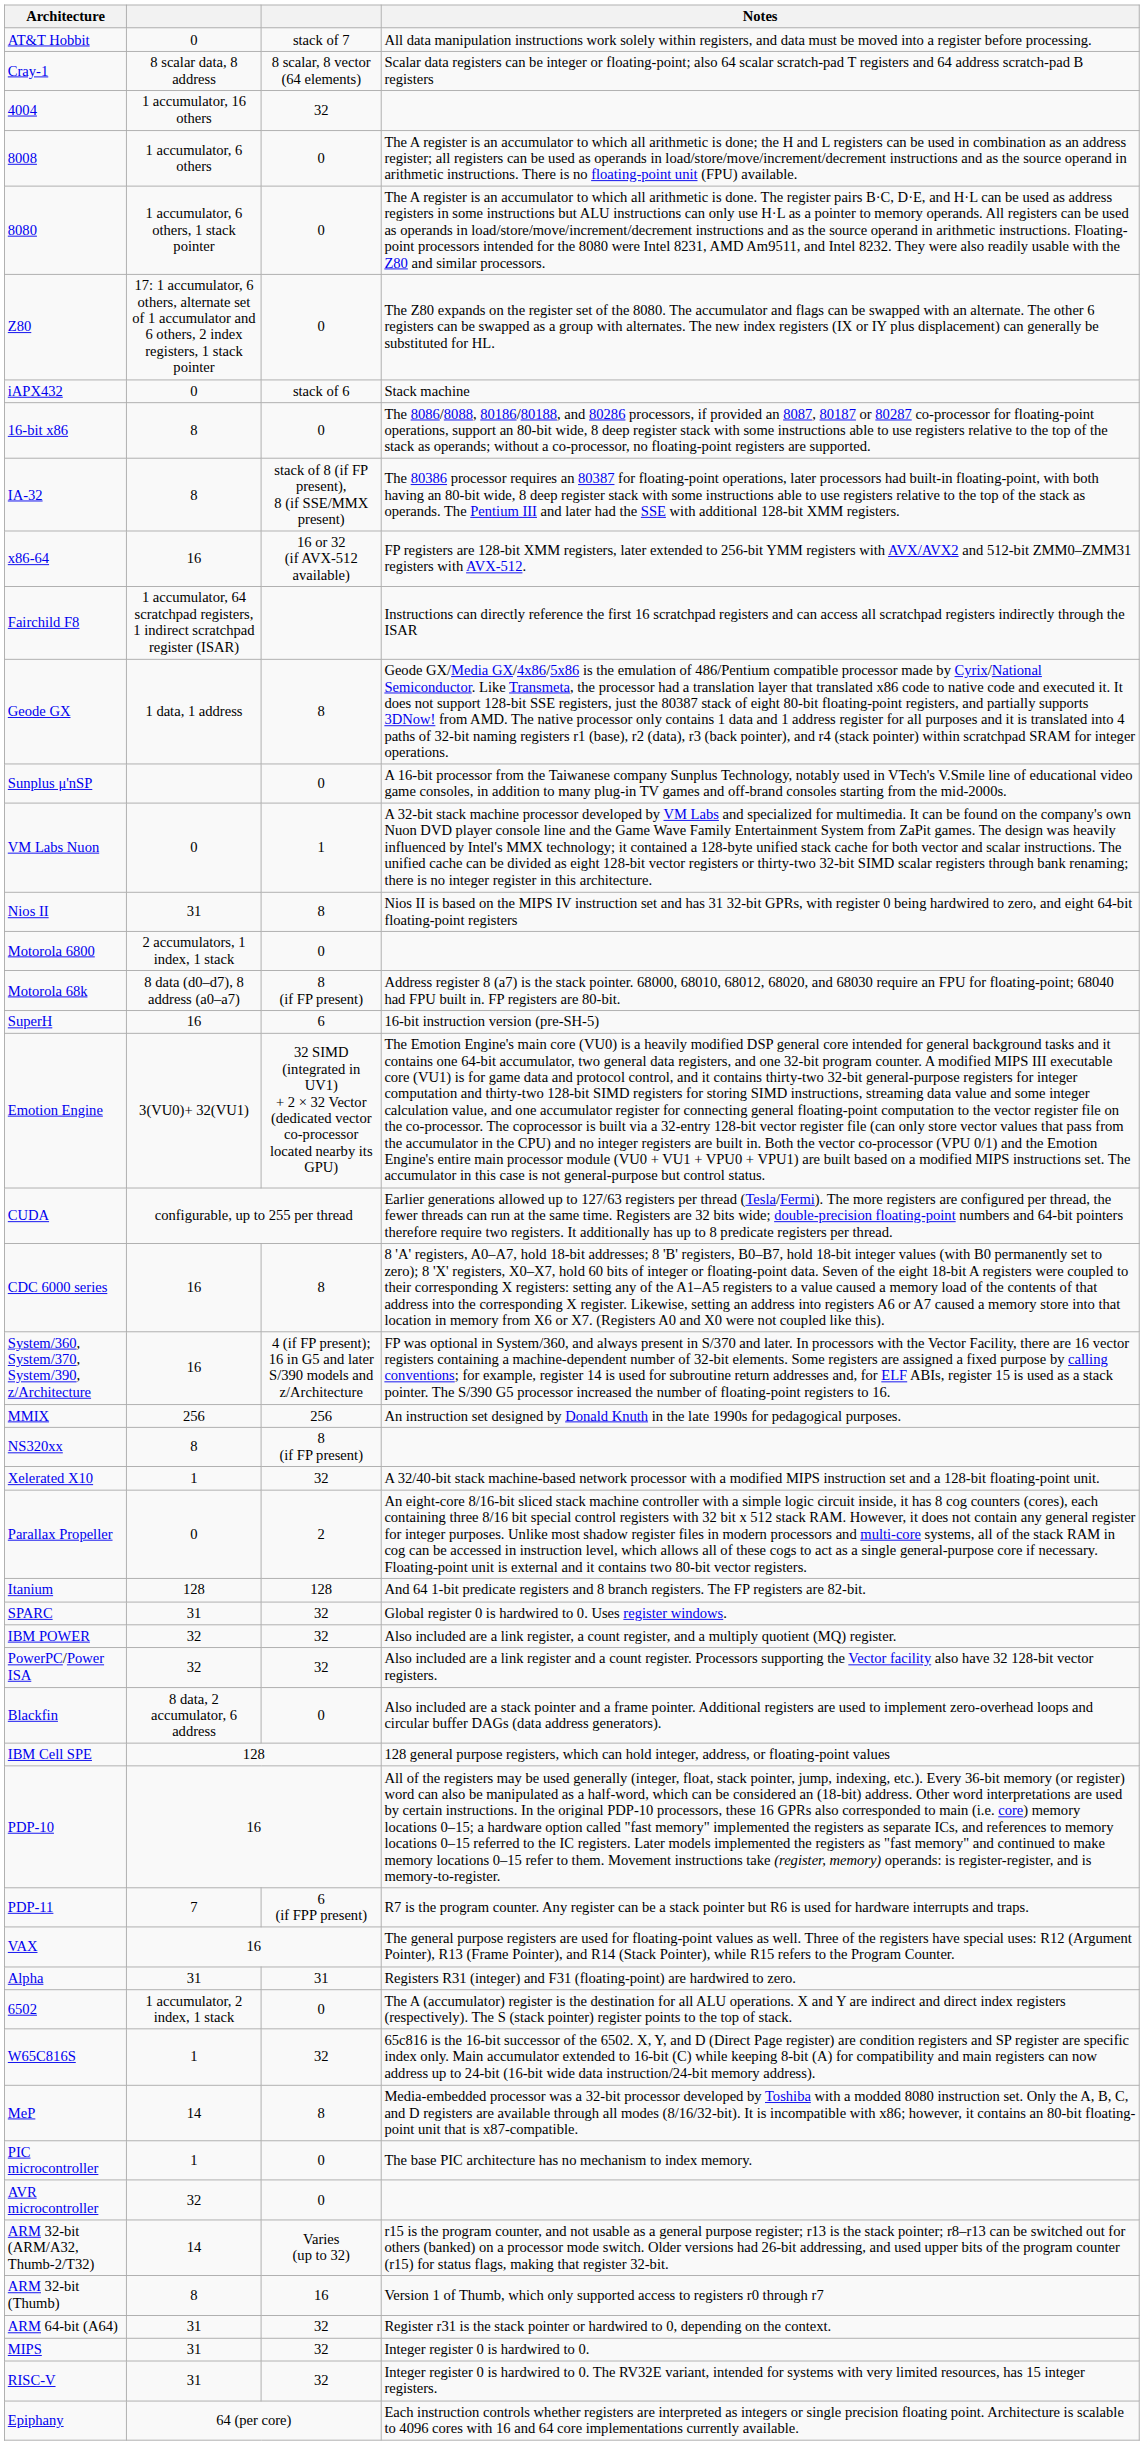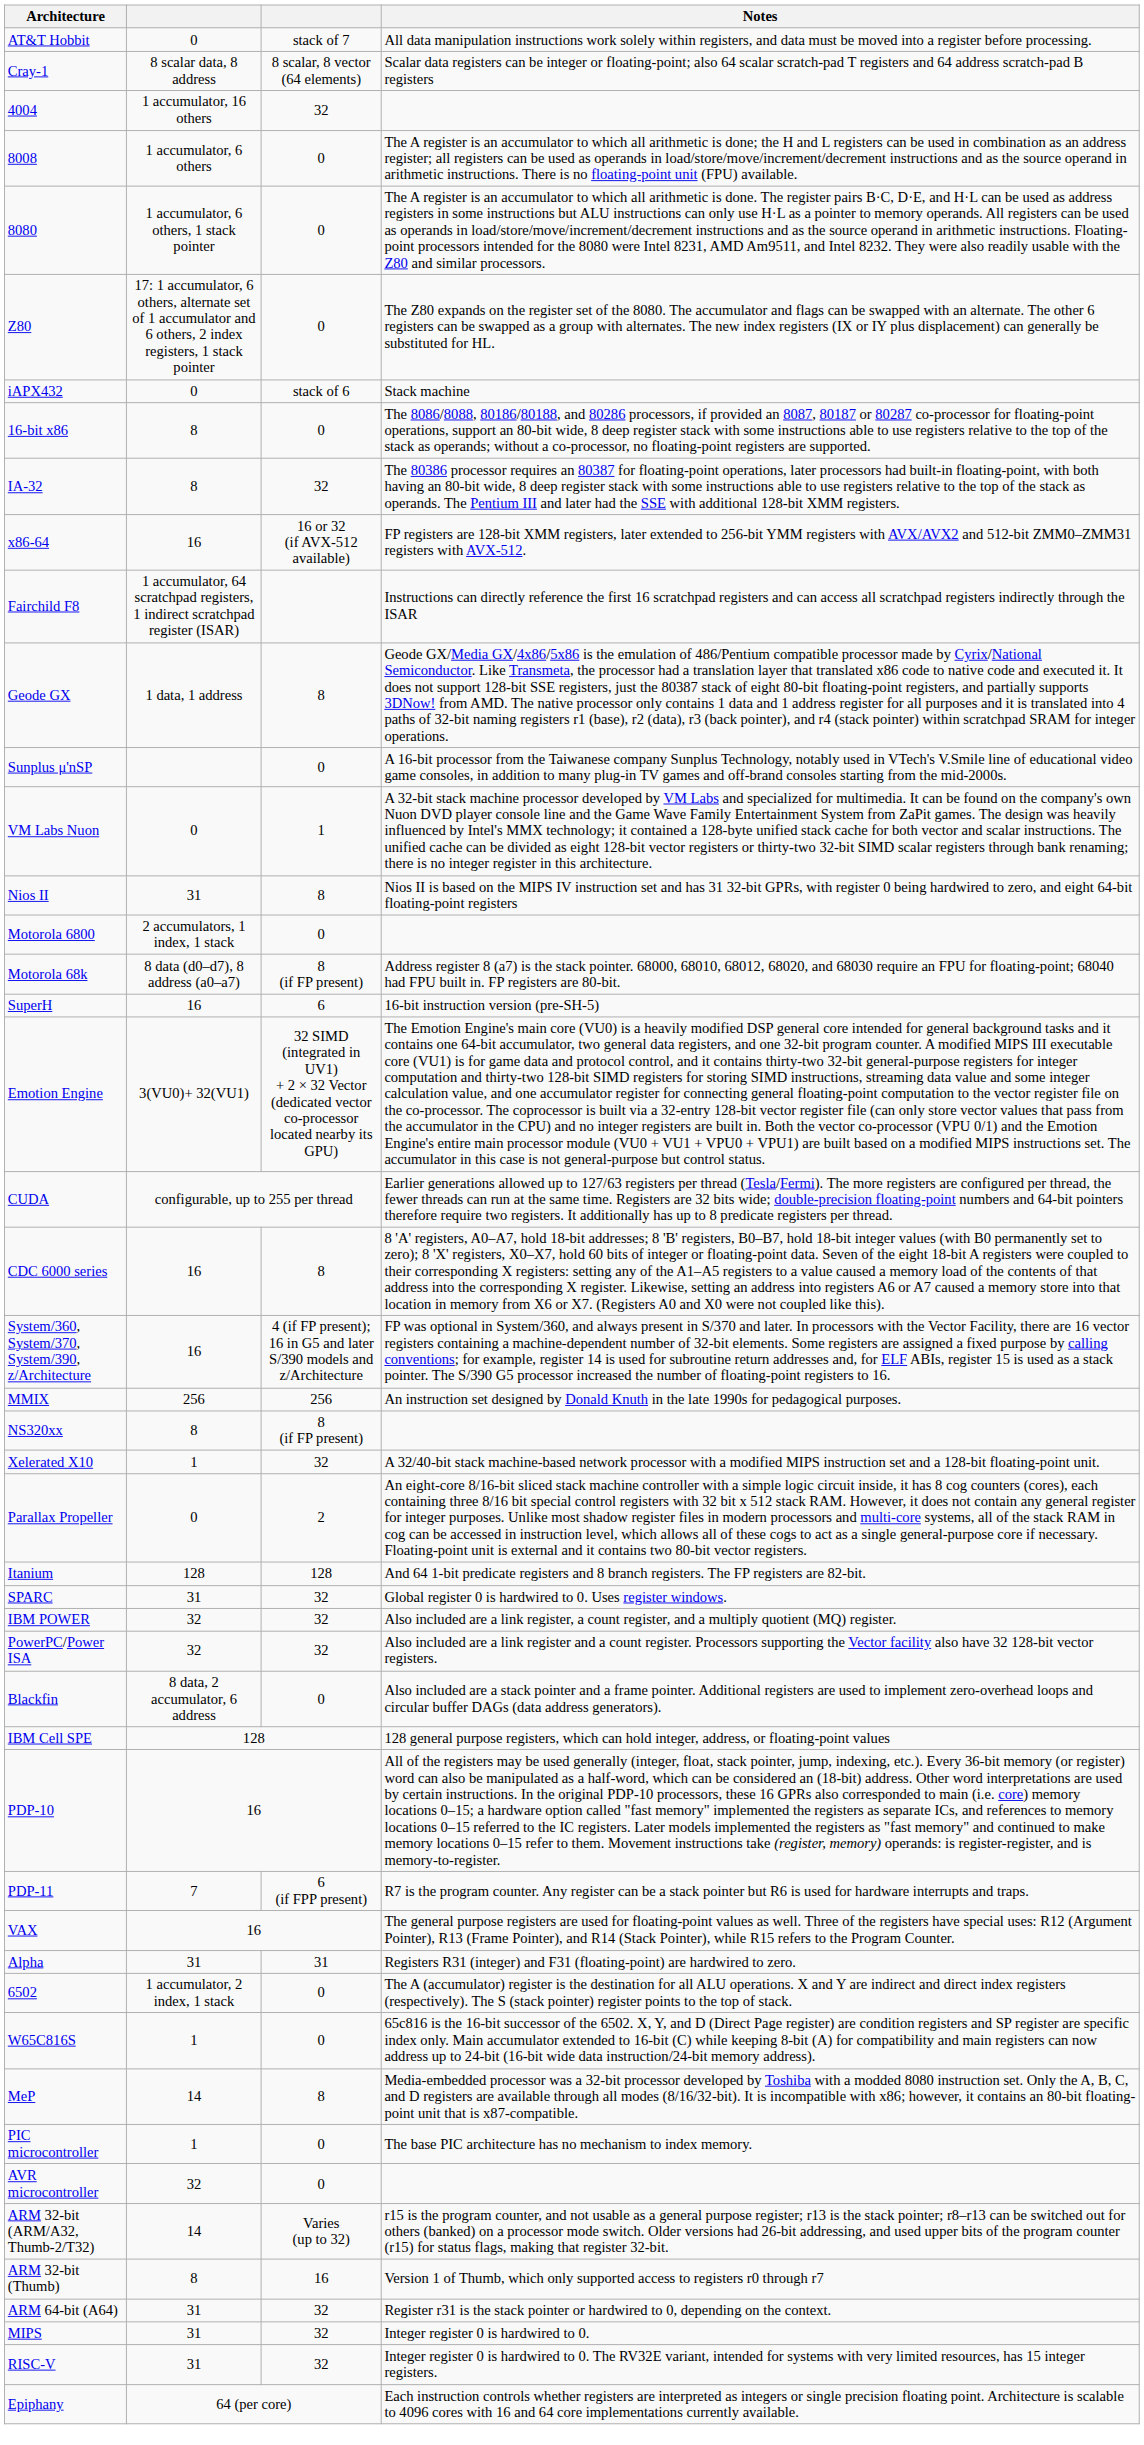(321, 494) stack of 8 (if FP present), 8 (if SSE/MMX present) -> (321, 486) 32
(321, 2057) 32 -> (321, 2040) 0
